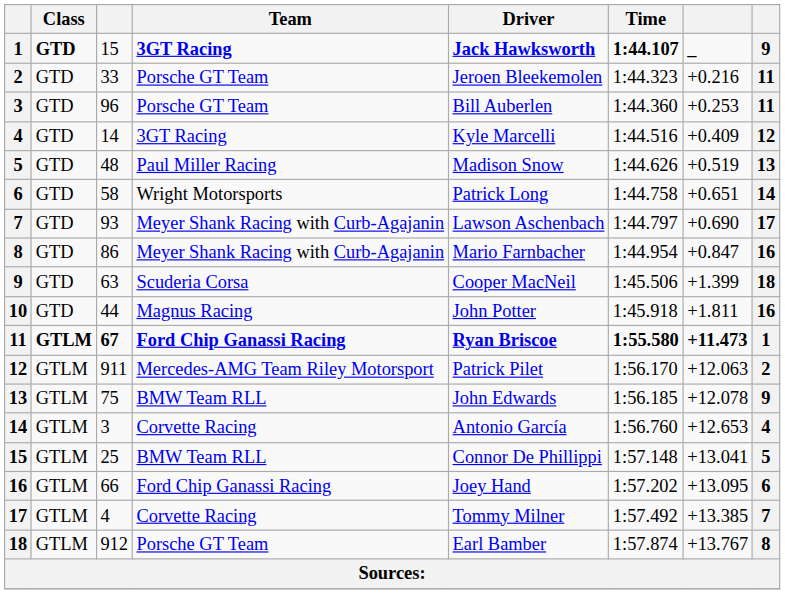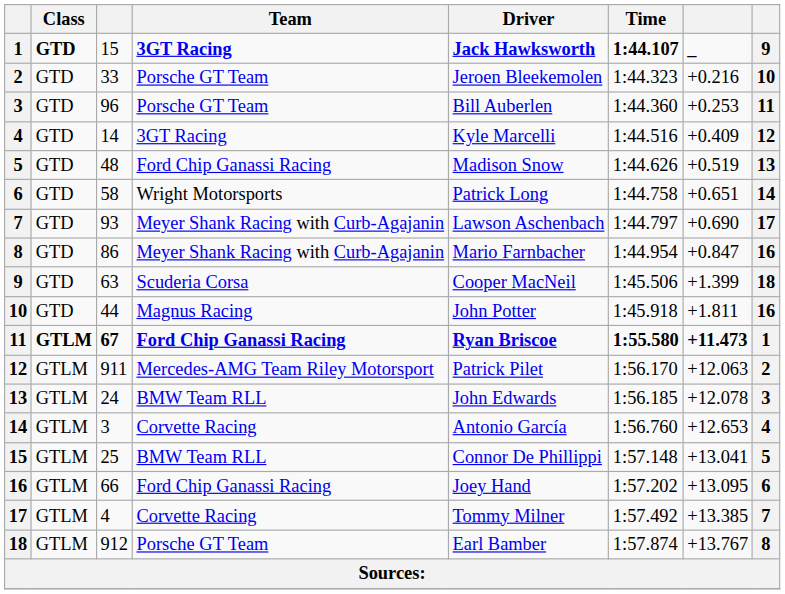(766, 77) 11 -> (766, 77) 10
(206, 164) Paul Miller Racing -> (234, 164) Ford Chip Ganassi Racing
(110, 398) 75 -> (110, 398) 24
(766, 398) 9 -> (766, 398) 3
